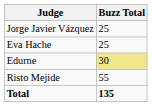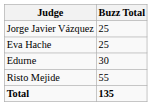(104, 61) khaki background -> (104, 61) no background
